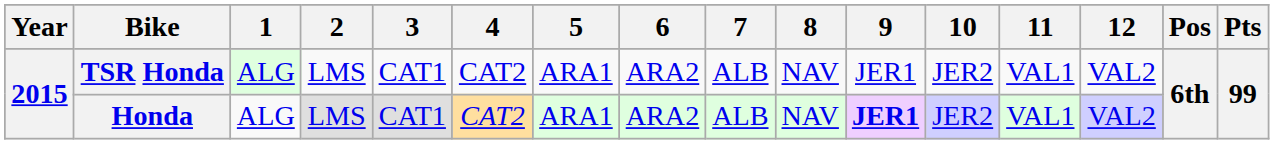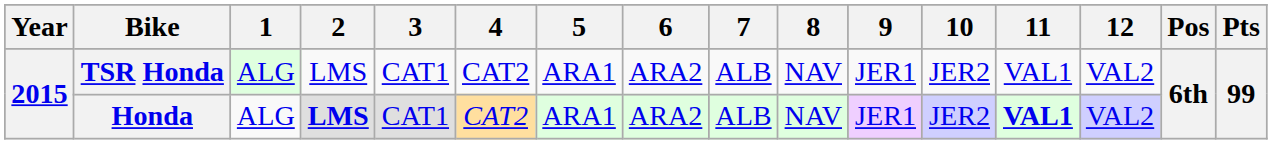(337, 116) normal -> (338, 116) bold
(886, 116) bold -> (885, 116) normal
(1040, 116) normal -> (1038, 116) bold
